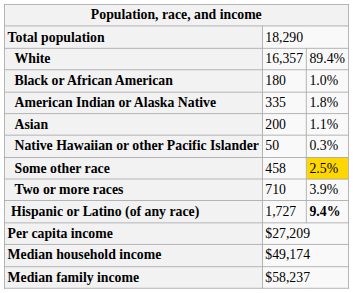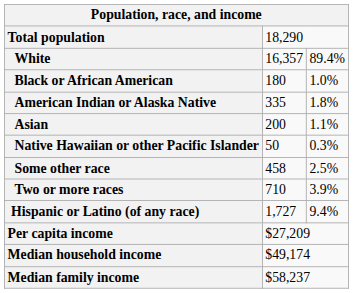(324, 168) gold background -> (324, 168) no background
(325, 211) bold -> (324, 211) normal
